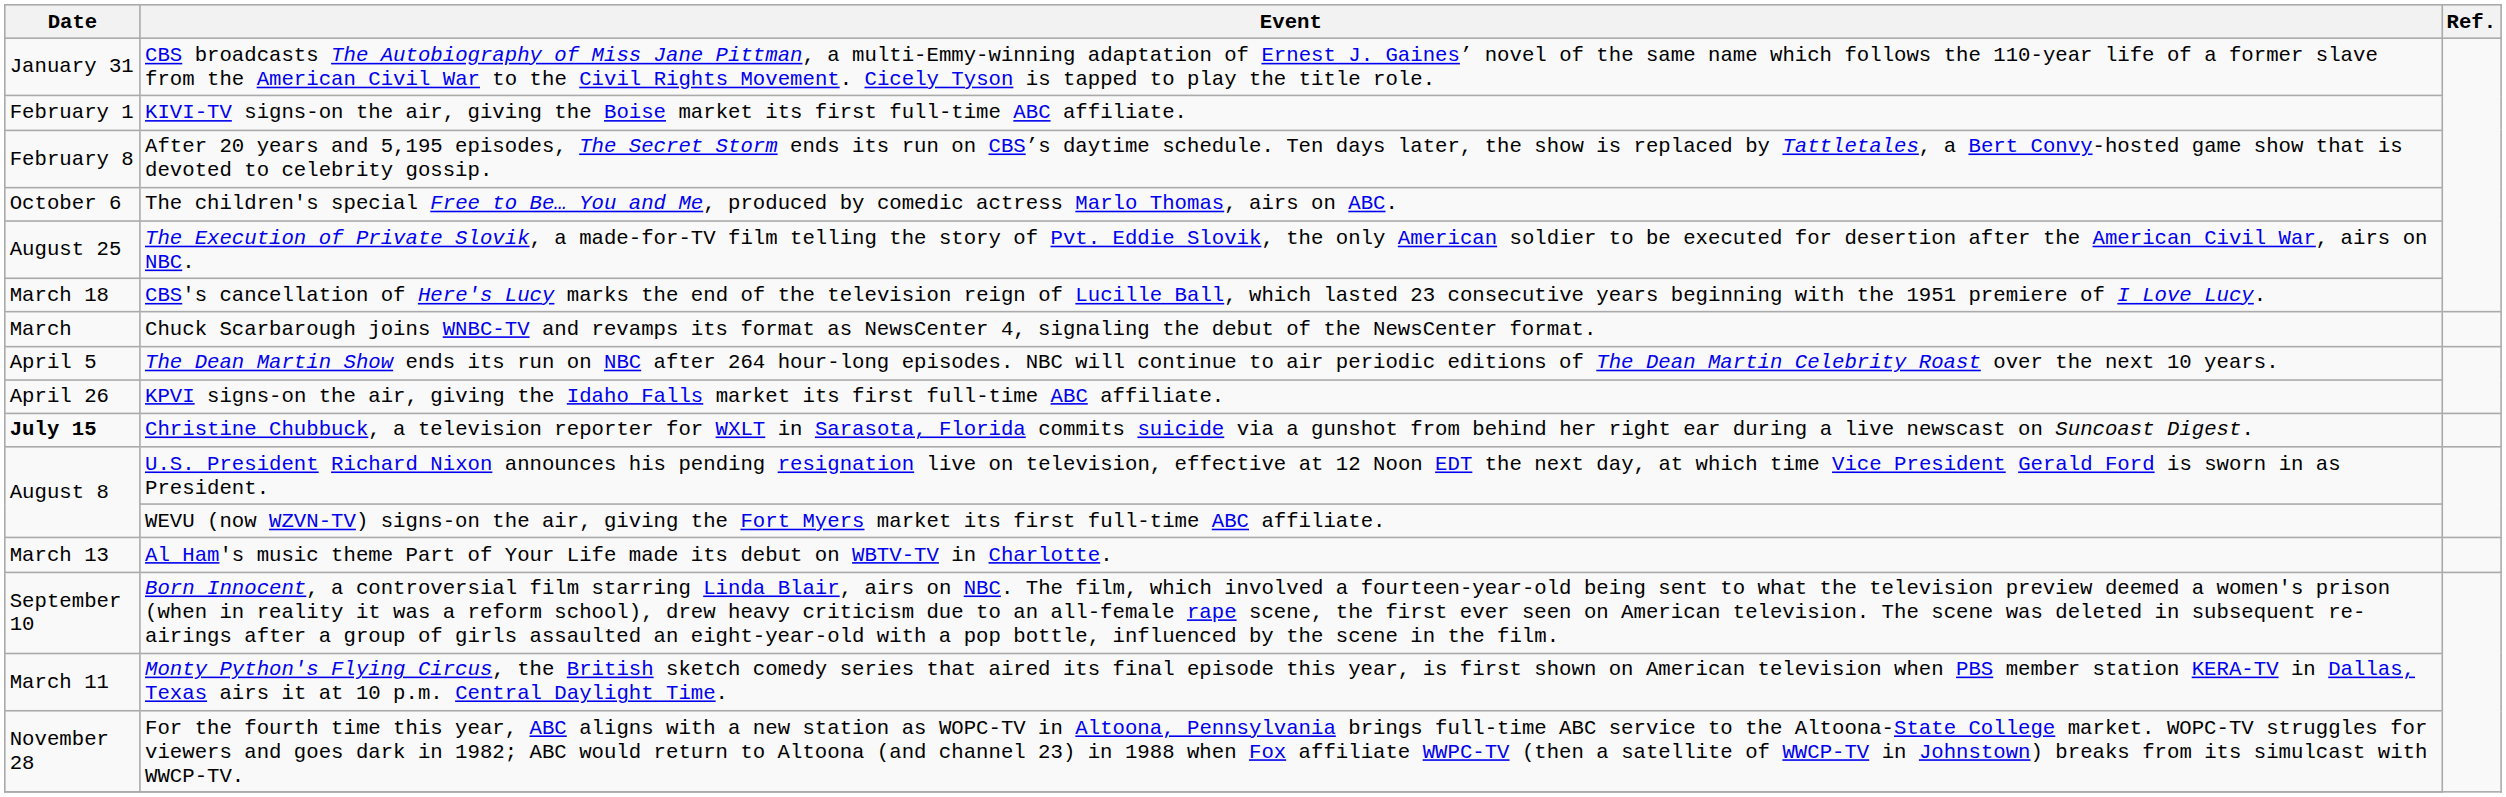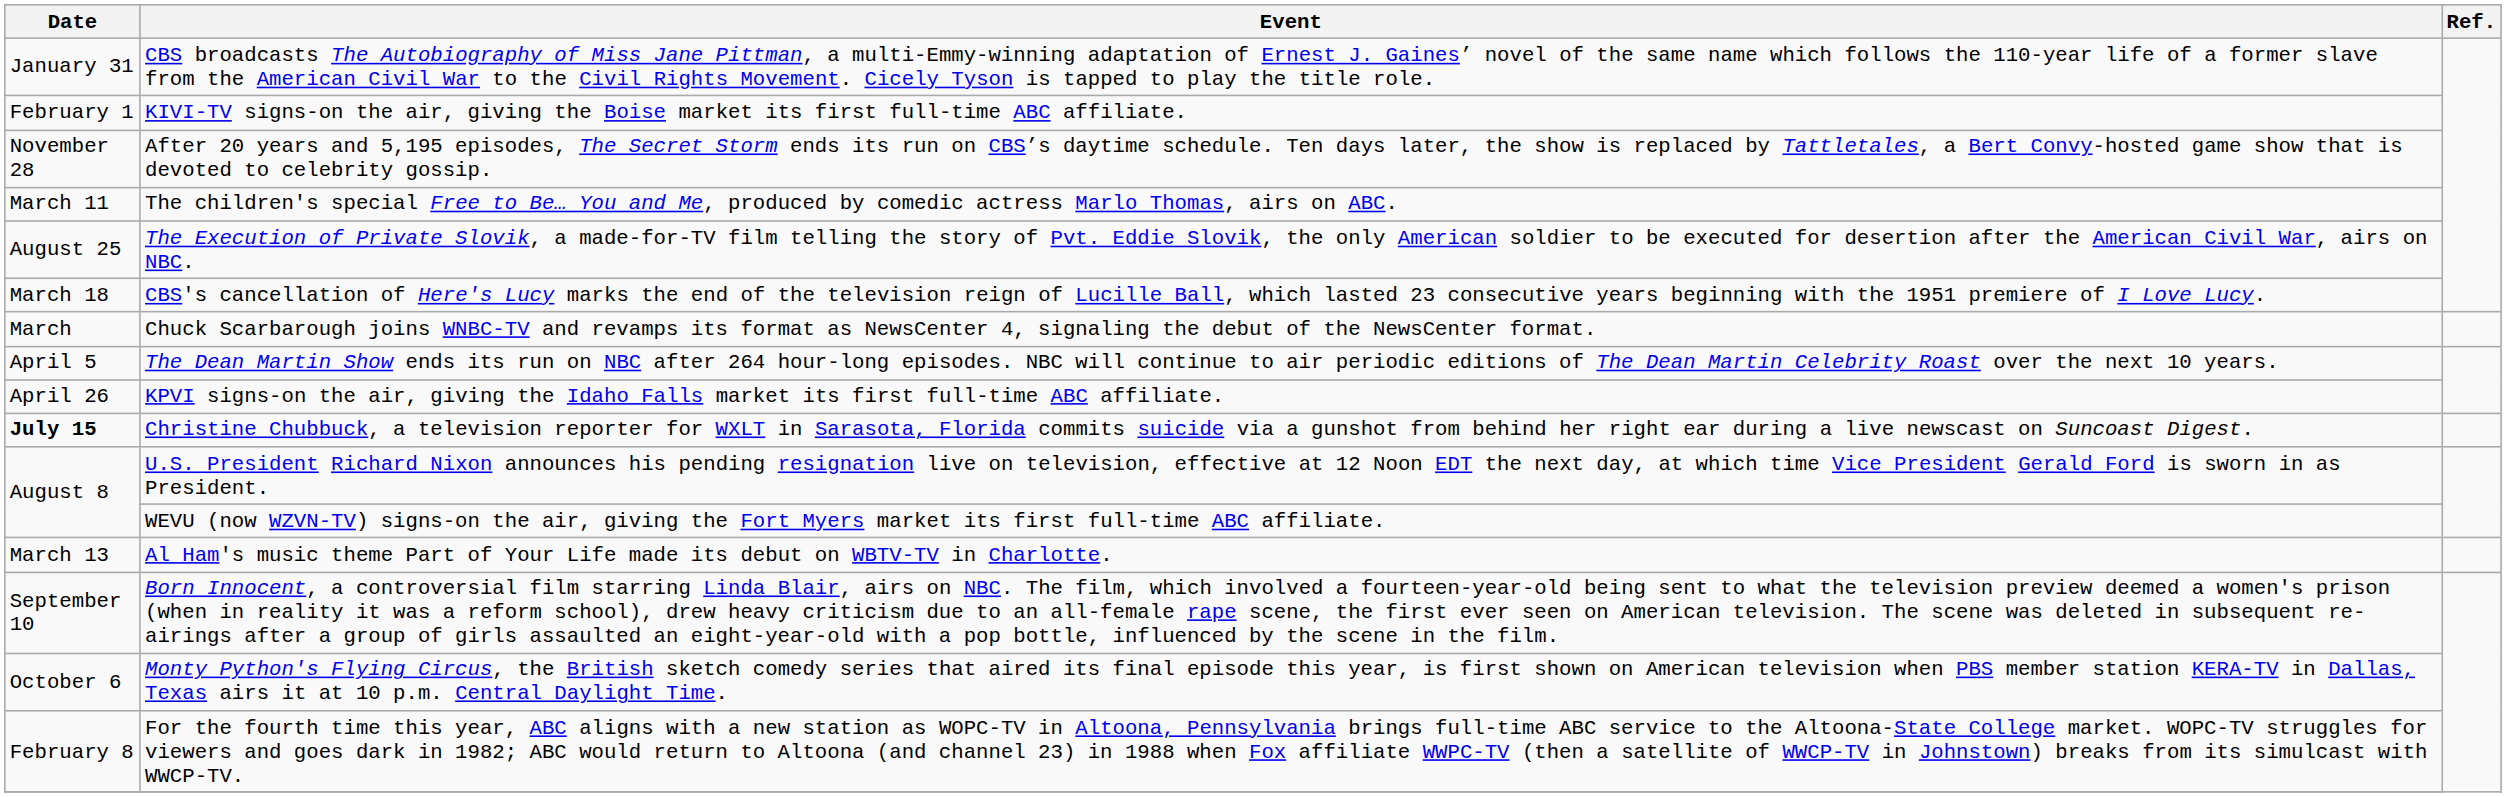(72, 158) February 8 -> (59, 158) November 28
(66, 204) October 6 -> (59, 204) March 11
(59, 682) March 11 -> (66, 682) October 6
(59, 751) November 28 -> (72, 751) February 8
